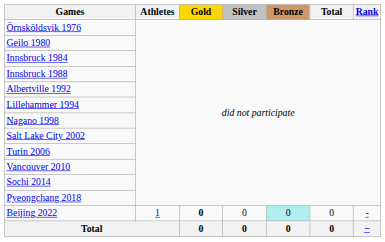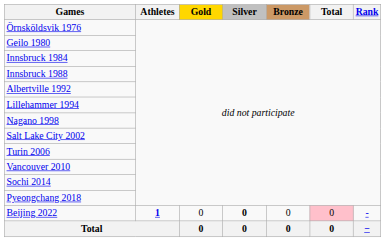(157, 213) normal -> (157, 213) bold
(201, 213) bold -> (201, 213) normal
(245, 213) normal -> (245, 213) bold
(288, 213) paleturquoise background -> (288, 213) no background
(332, 213) no background -> (332, 213) pink background
